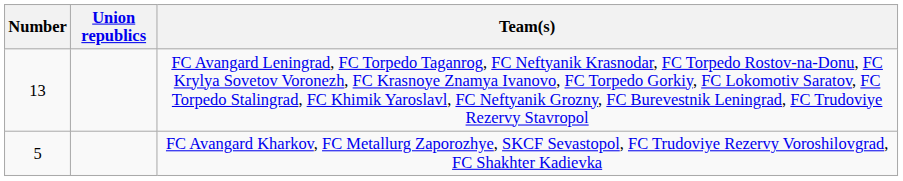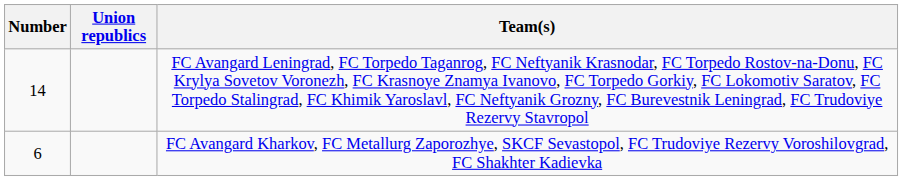(38, 90) 13 -> (38, 90) 14
(38, 153) 5 -> (38, 153) 6
